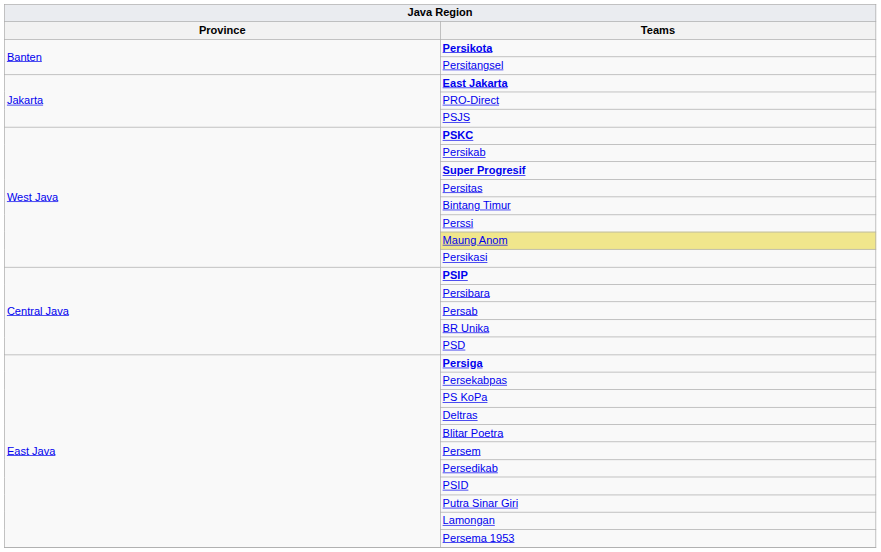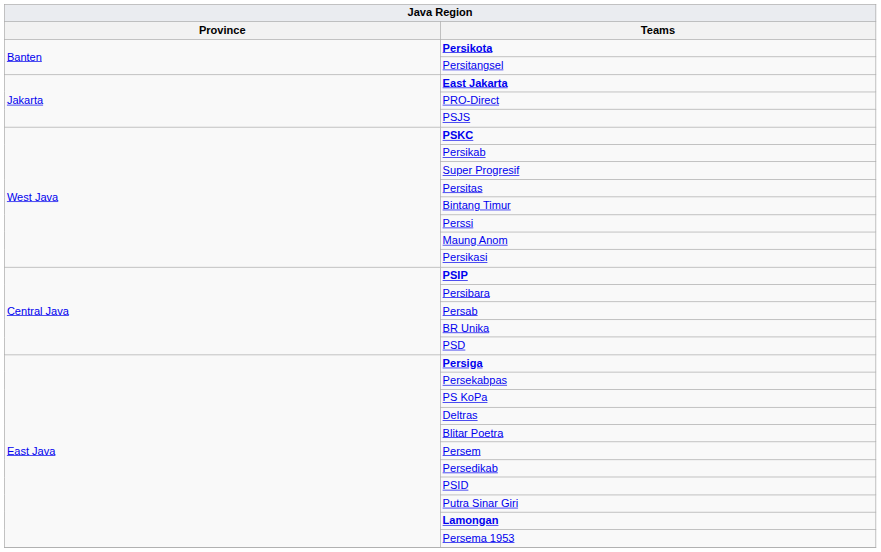(484, 170) bold -> (481, 170) normal
(475, 240) khaki background -> (475, 240) no background
(469, 521) normal -> (471, 521) bold
